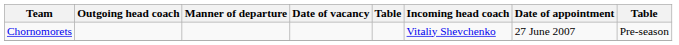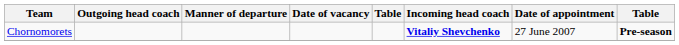(451, 31) normal -> (453, 31) bold
(644, 31) normal -> (646, 31) bold
